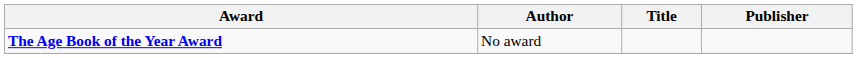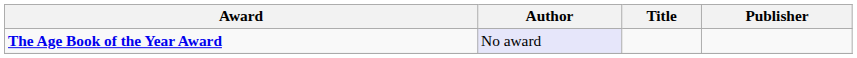(511, 41) no background -> (511, 41) lavender background
